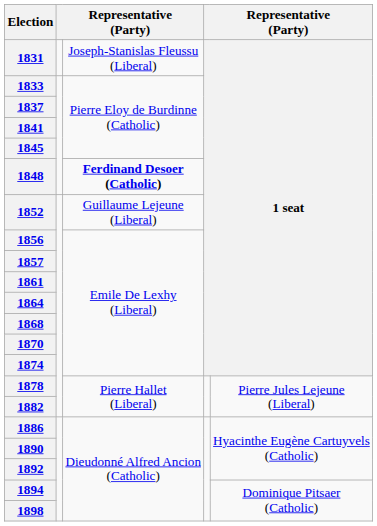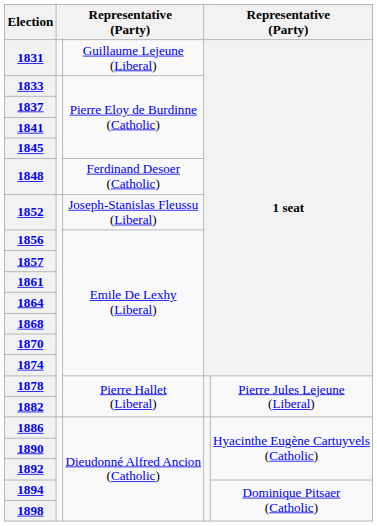(133, 57) Joseph-Stanislas Fleussu (Liberal) -> (133, 57) Guillaume Lejeune (Liberal)
(133, 176) bold -> (133, 176) normal
(133, 212) Guillaume Lejeune (Liberal) -> (133, 212) Joseph-Stanislas Fleussu (Liberal)
